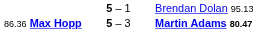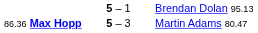(204, 23) bold -> (201, 23) normal
